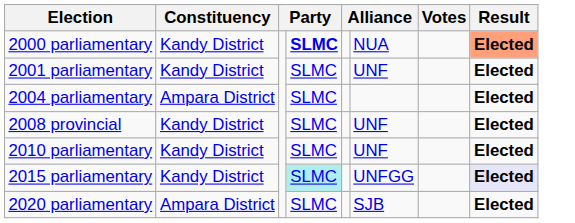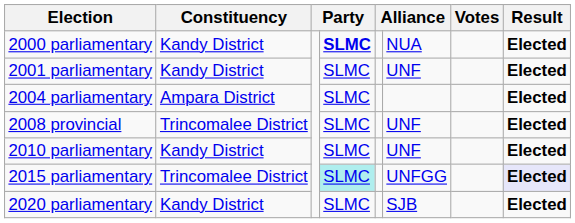(504, 44) lightsalmon background -> (537, 44) no background
(212, 124) Kandy District -> (234, 124) Trincomalee District
(212, 177) Kandy District -> (234, 177) Trincomalee District
(217, 204) Ampara District -> (212, 204) Kandy District
